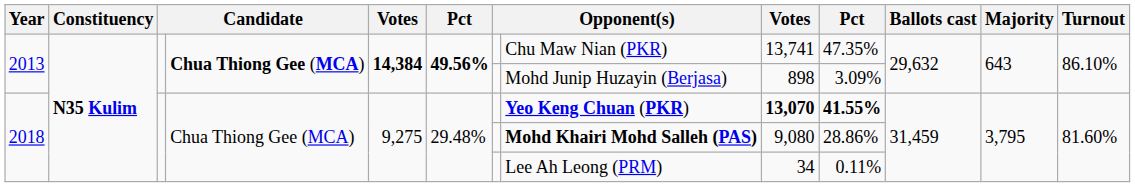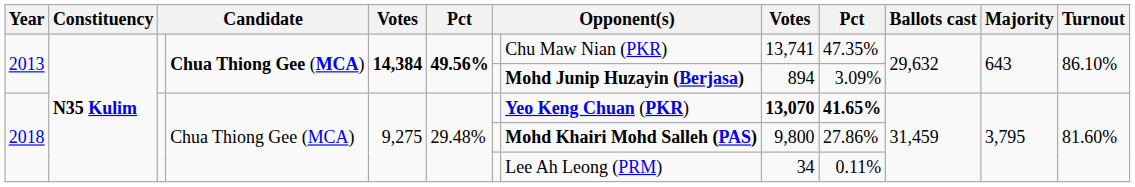(616, 78) normal -> (625, 78) bold
(801, 78) 898 -> (801, 78) 894
(852, 108) 41.55% -> (852, 108) 41.65%
(794, 137) 9,080 -> (794, 137) 9,800
(851, 137) 28.86% -> (851, 137) 27.86%
